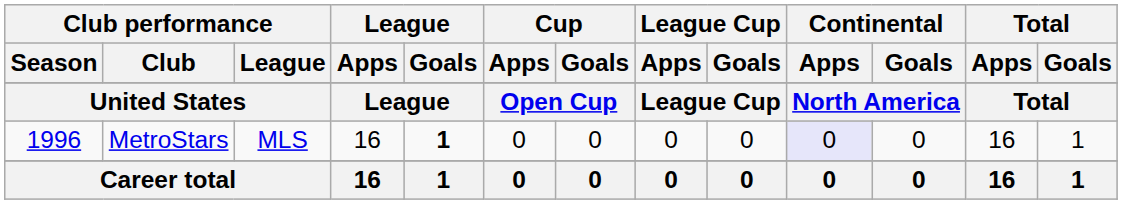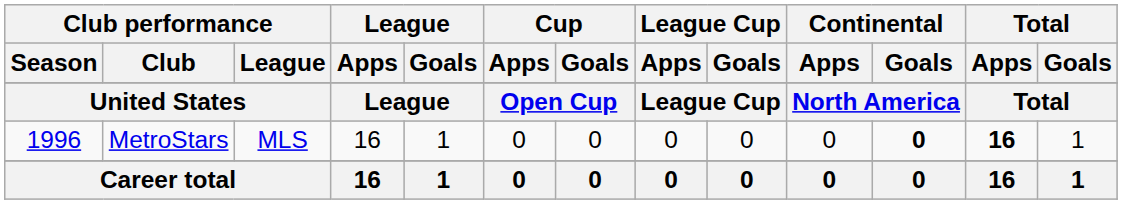(443, 140) bold -> (443, 140) normal
(829, 140) lavender background -> (829, 140) no background
(919, 140) normal -> (919, 140) bold
(1002, 140) normal -> (1002, 140) bold
